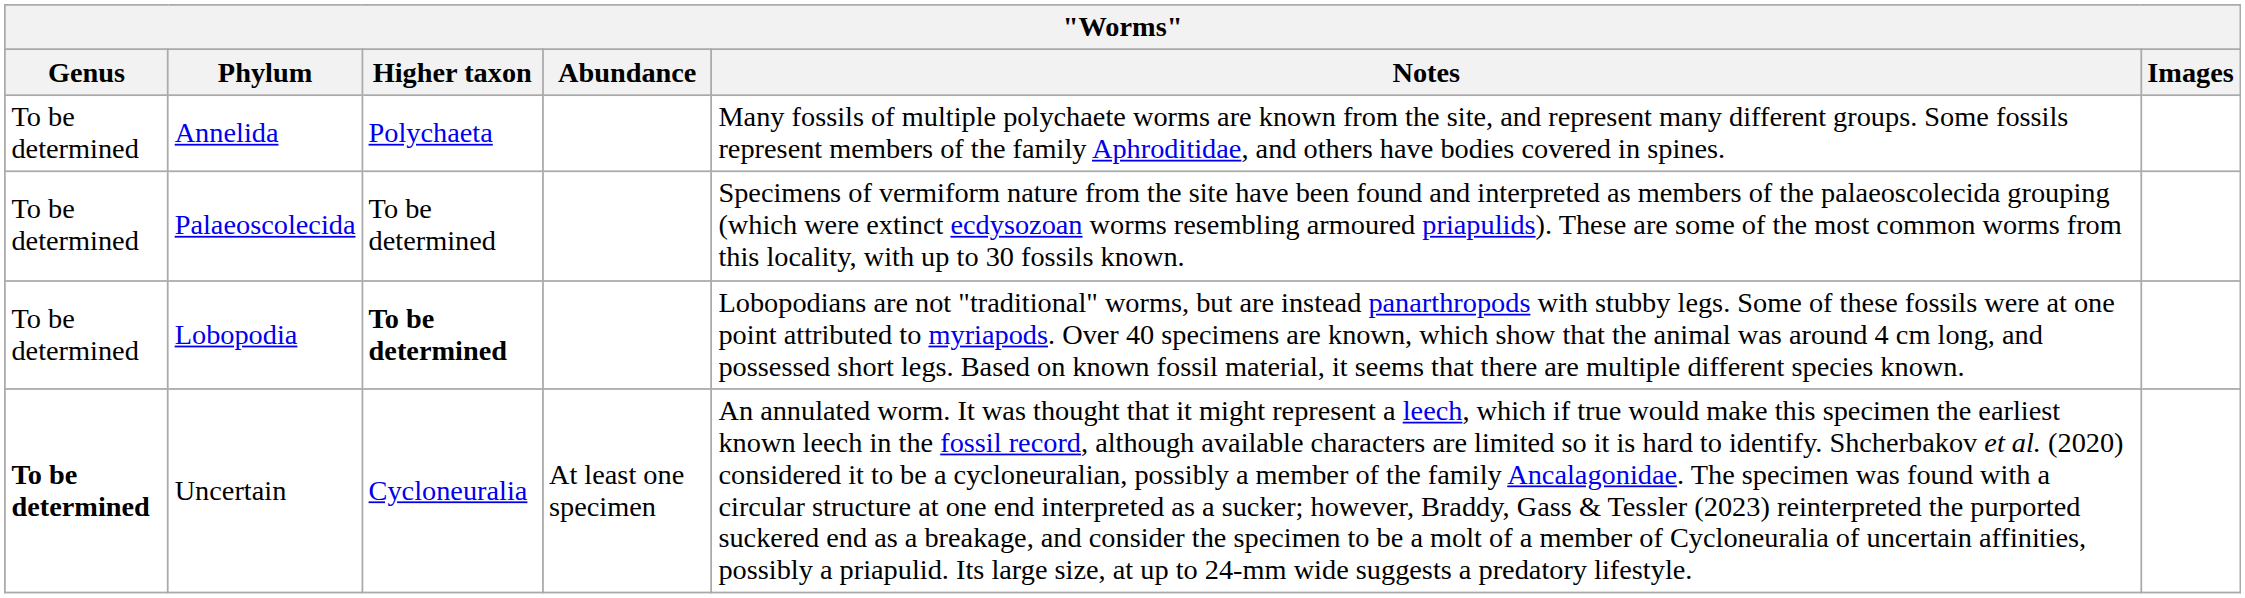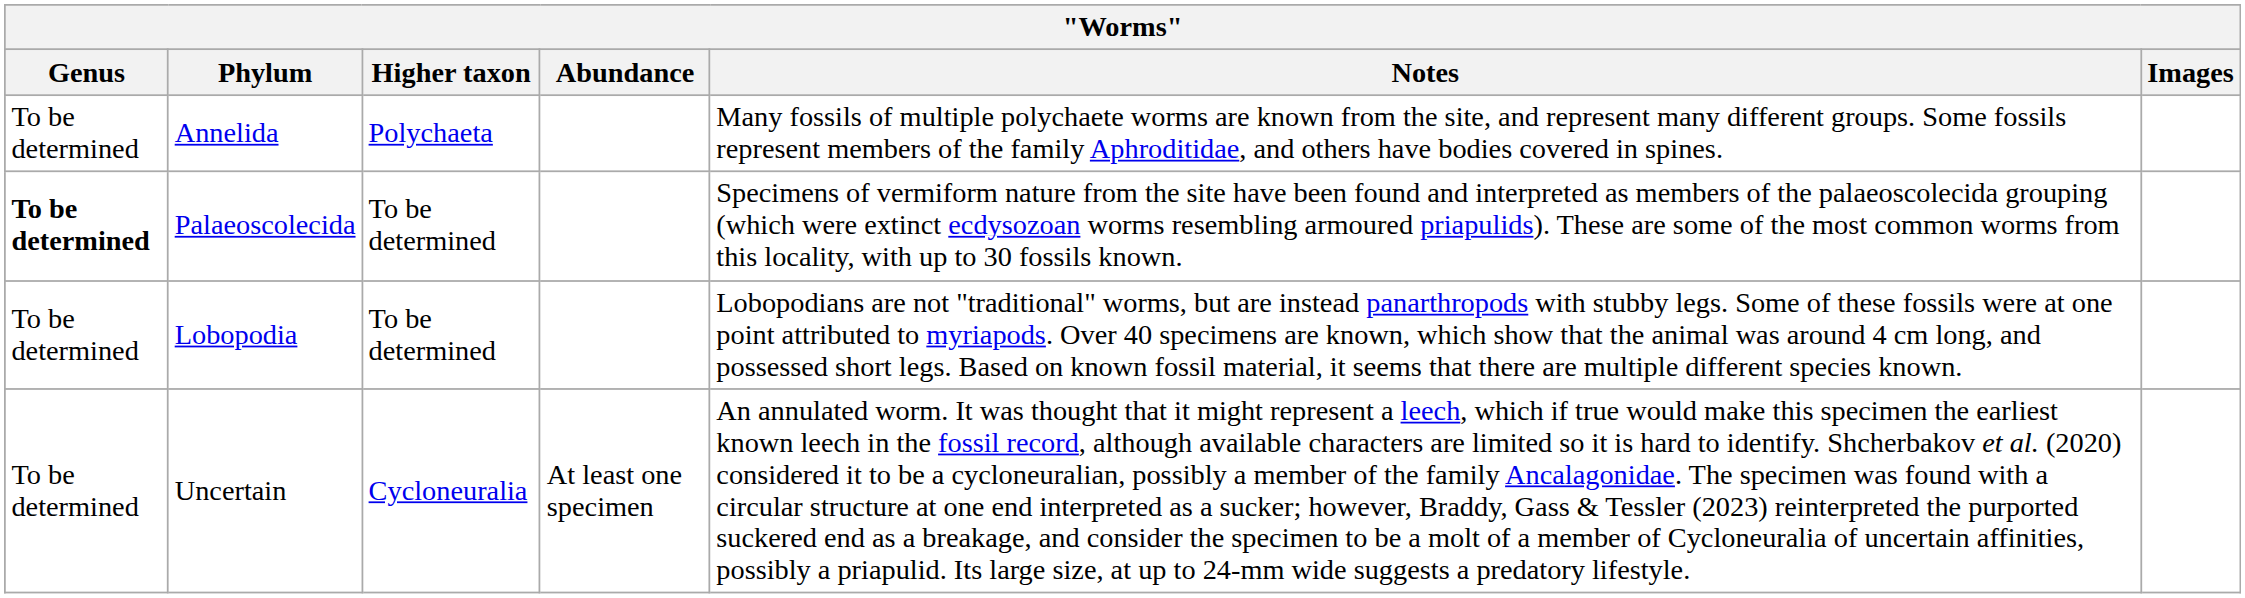(75, 225) normal -> (81, 225) bold
(438, 334) bold -> (432, 334) normal
(81, 490) bold -> (75, 490) normal
